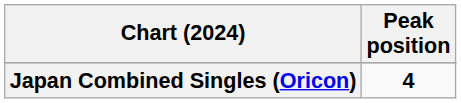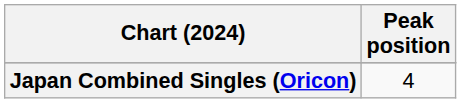(408, 80) bold -> (408, 80) normal
